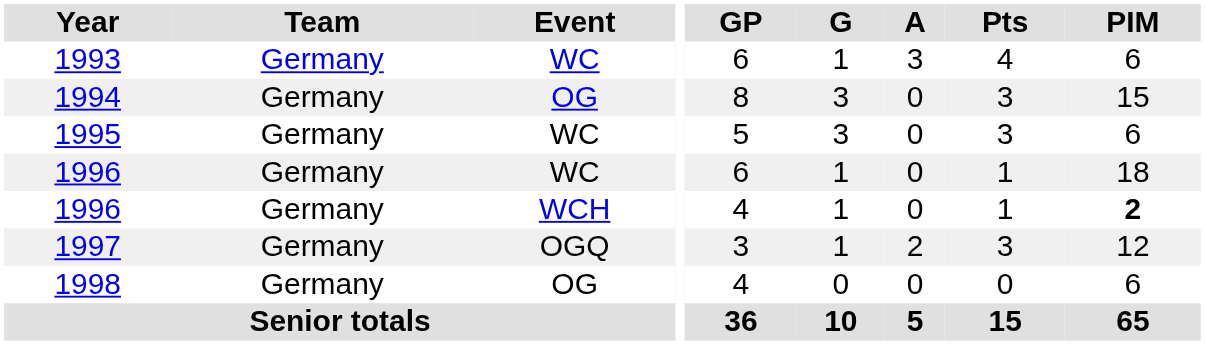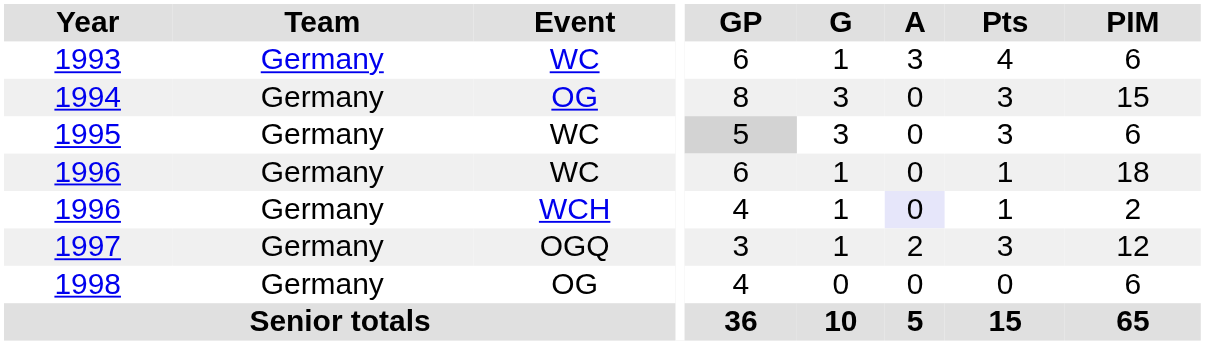(741, 134) no background -> (741, 134) lightgrey background
(915, 209) no background -> (915, 209) lavender background
(1133, 209) bold -> (1133, 209) normal
